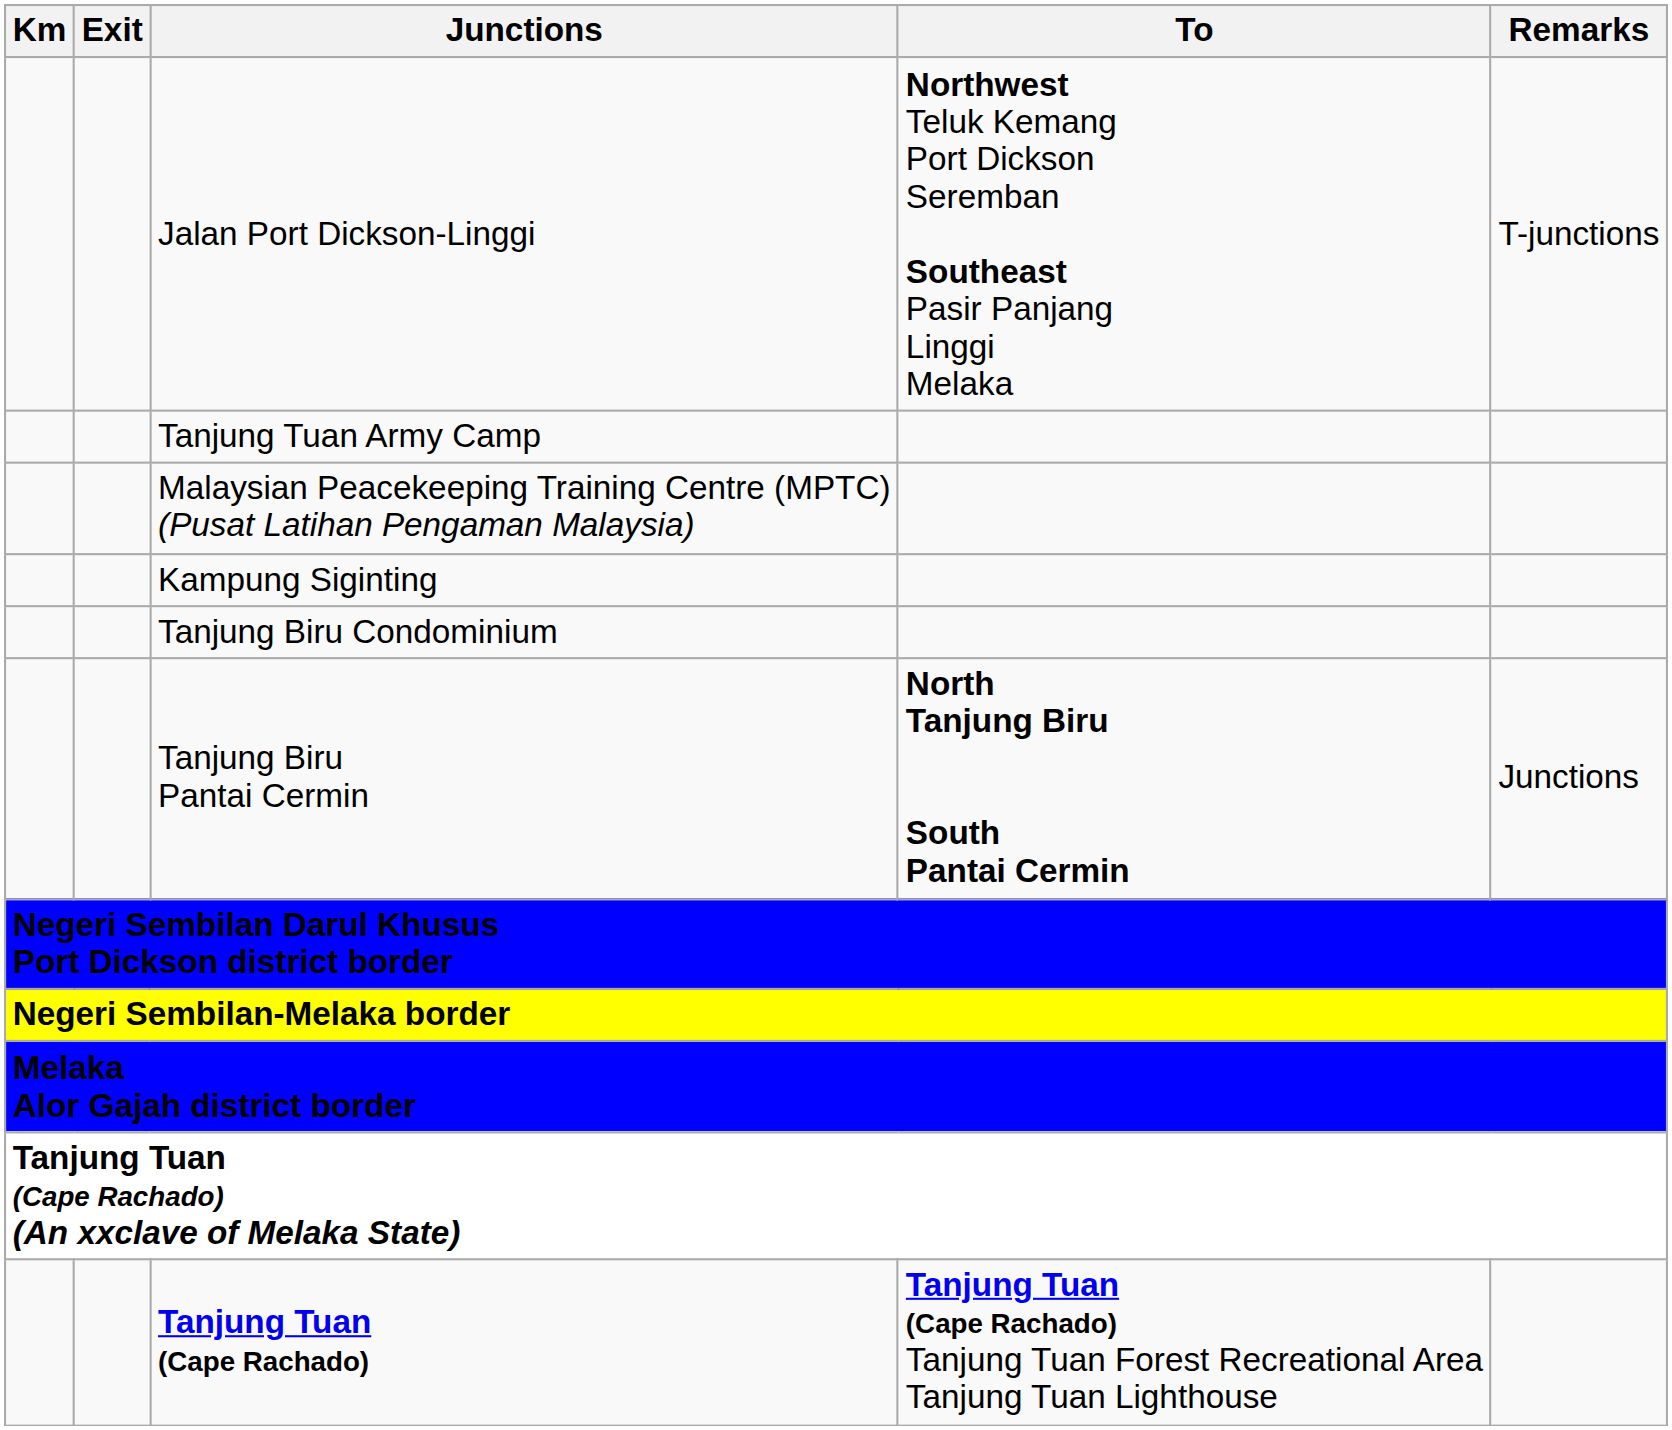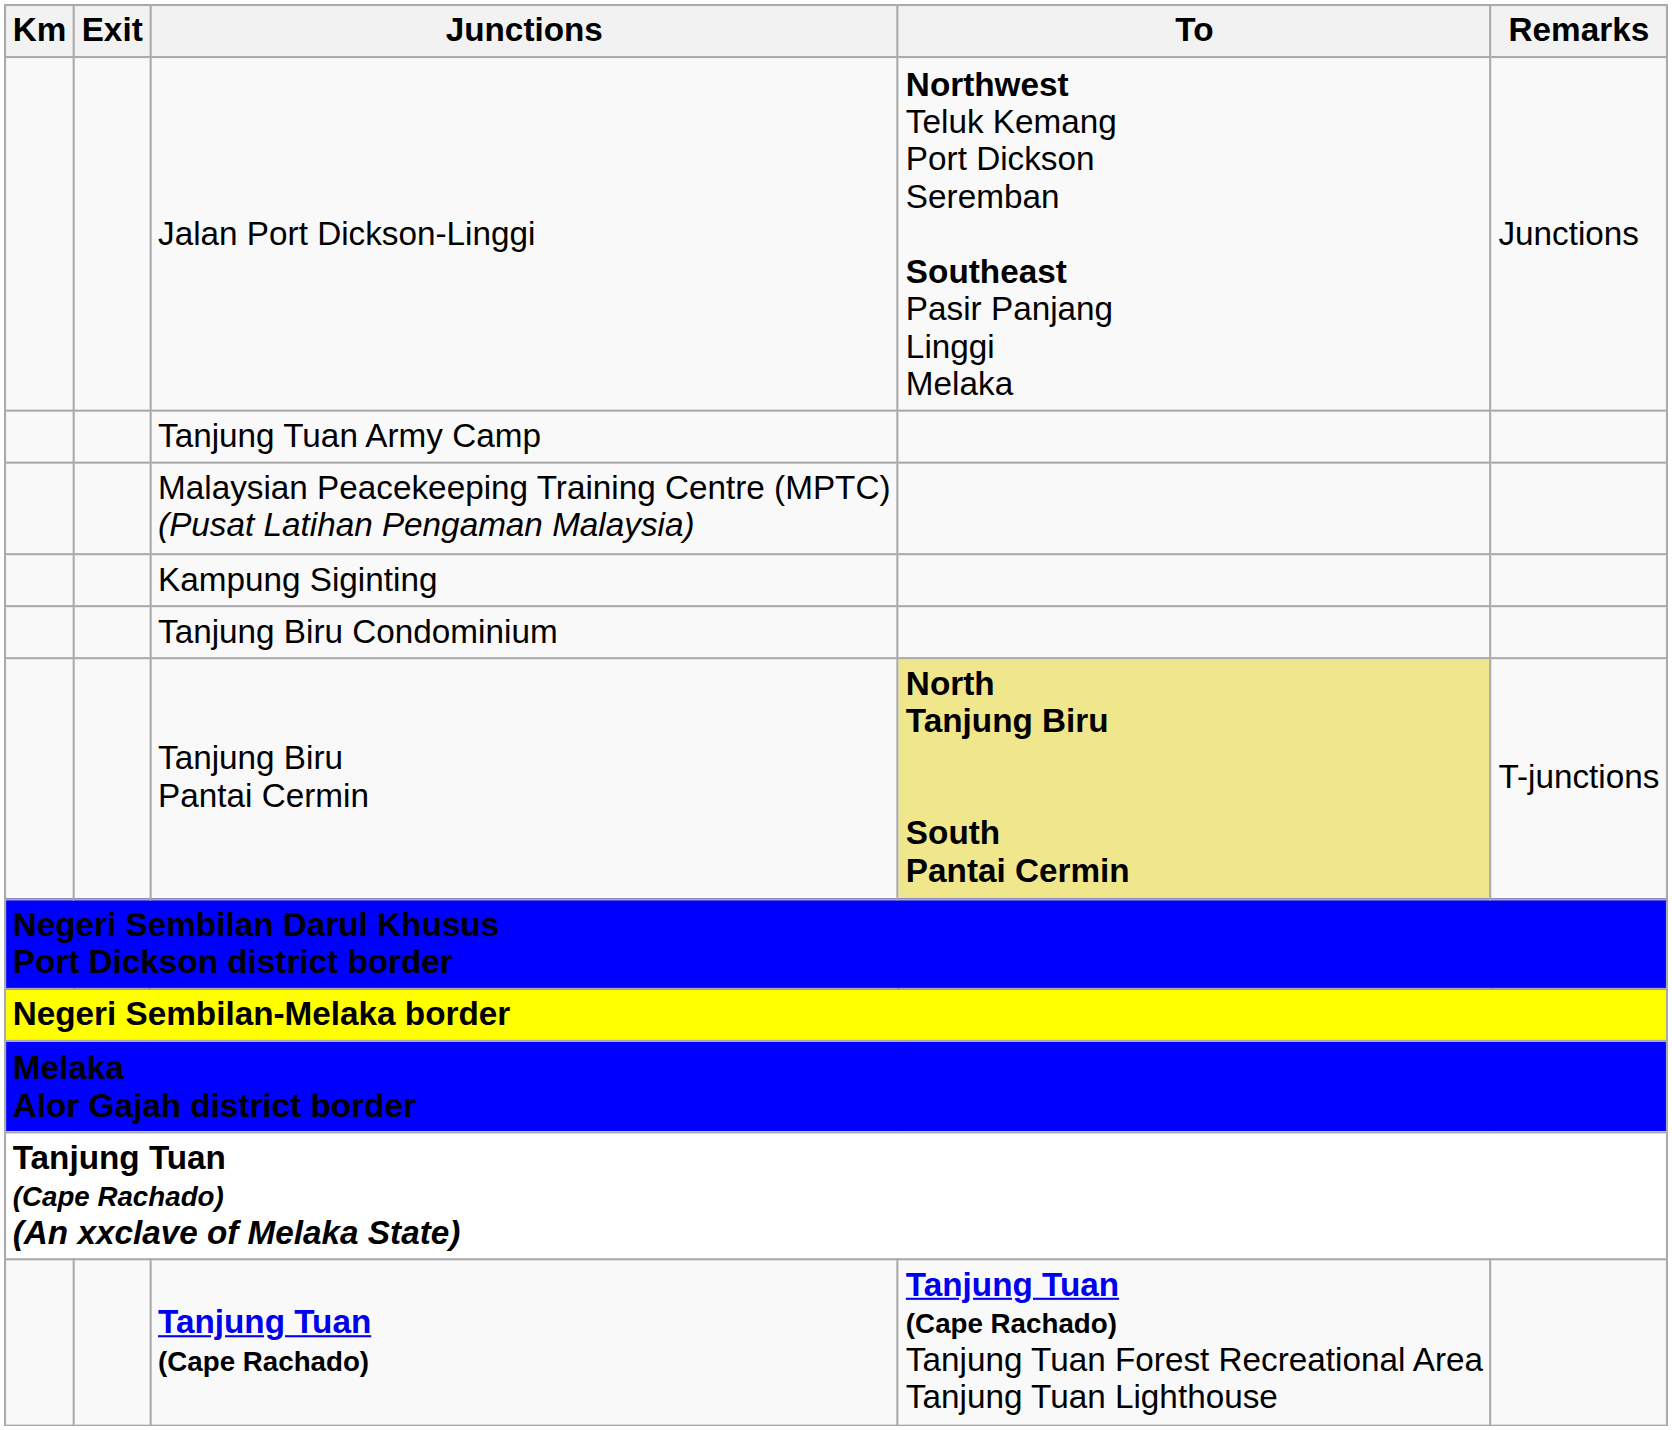(1579, 233) T-junctions -> (1569, 233) Junctions
(1018, 778) no background -> (1018, 778) khaki background
(1569, 778) Junctions -> (1579, 778) T-junctions
